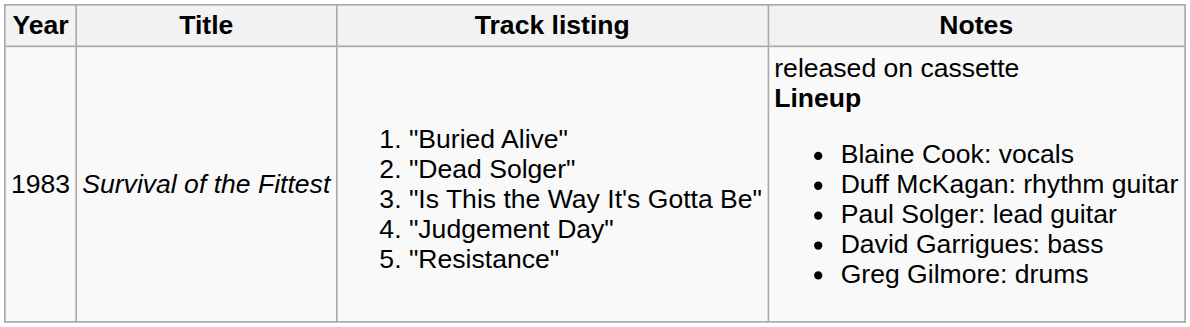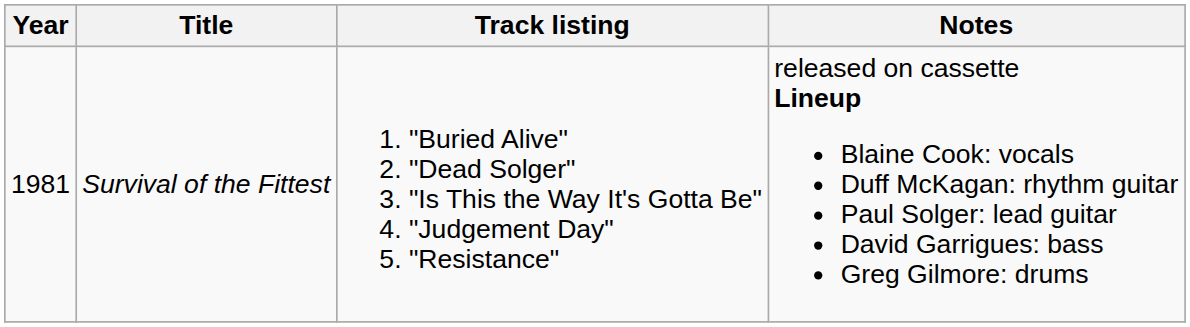(40, 183) 1983 -> (40, 183) 1981
